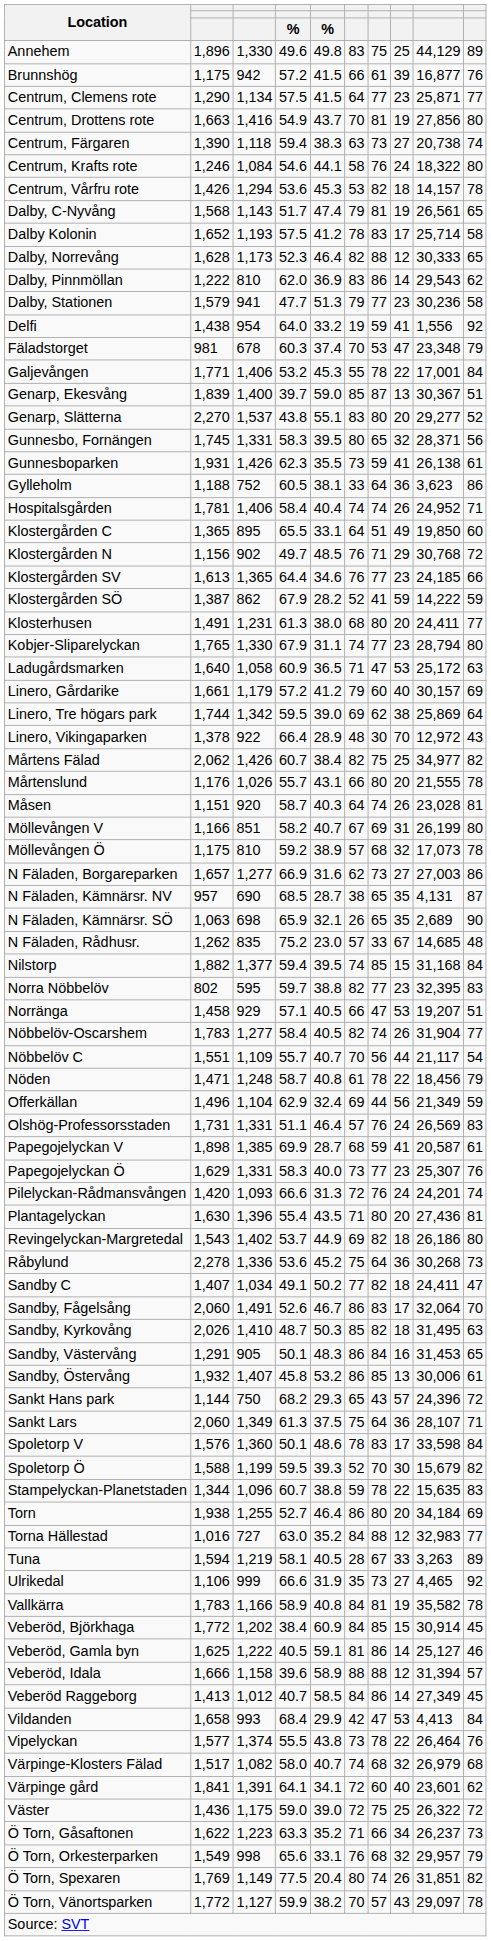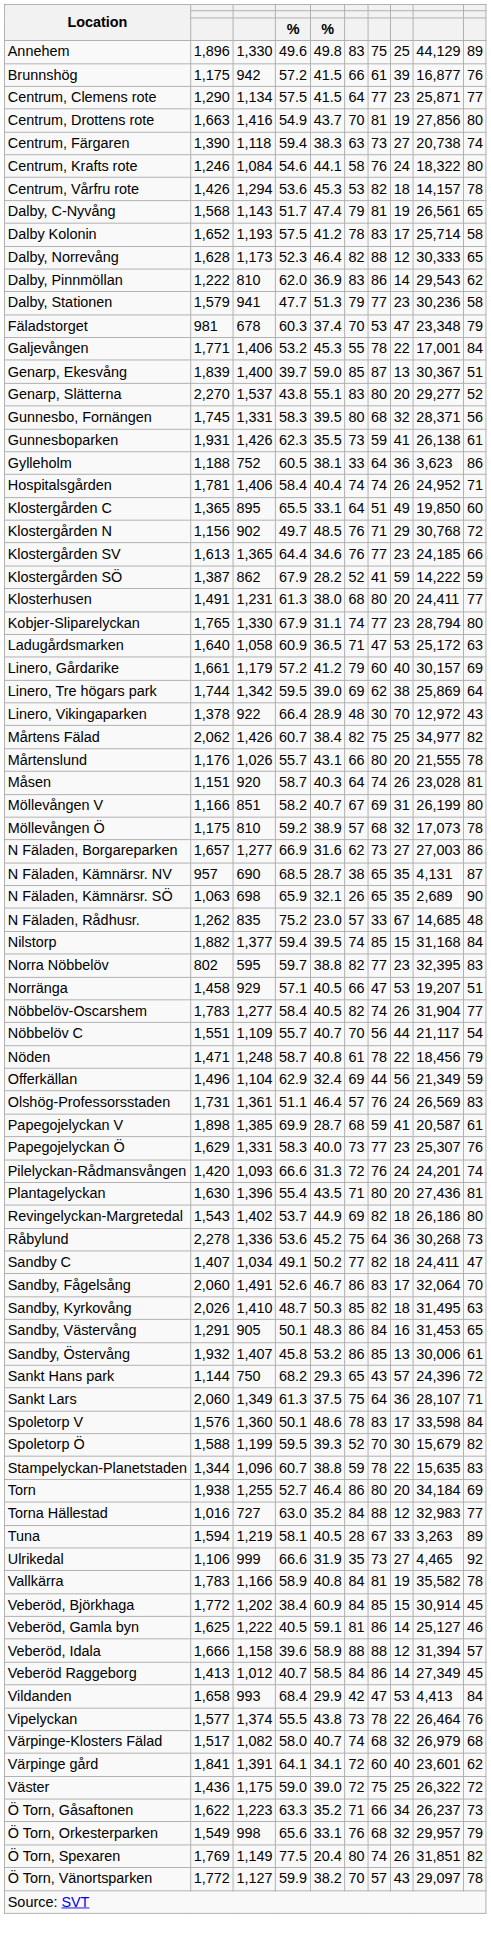- row: (22, 326)
(379, 440) 65 -> (379, 417) 68
(254, 1125) 1,331 -> (254, 1102) 1,361
